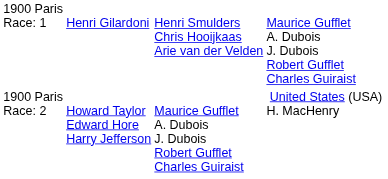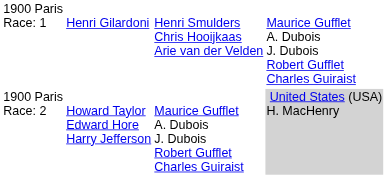(324, 103) no background -> (324, 103) lightgrey background
